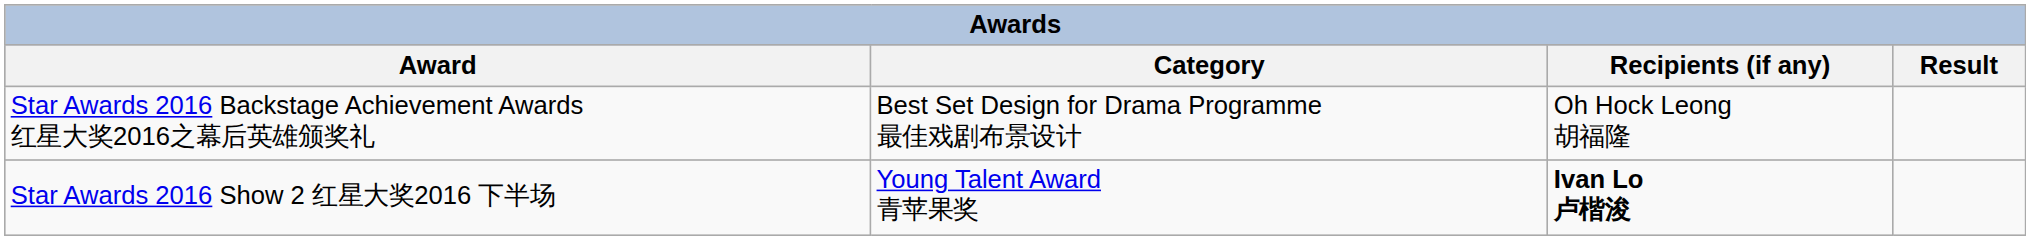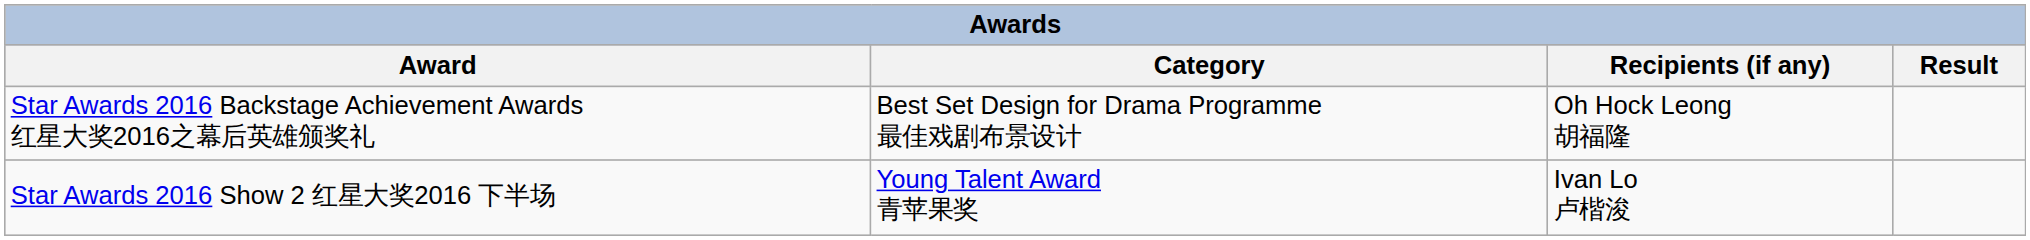(1599, 195) bold -> (1596, 195) normal
